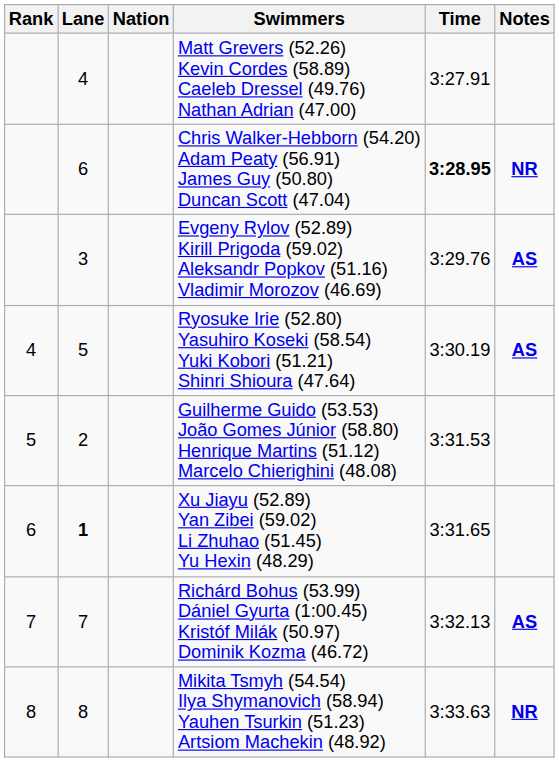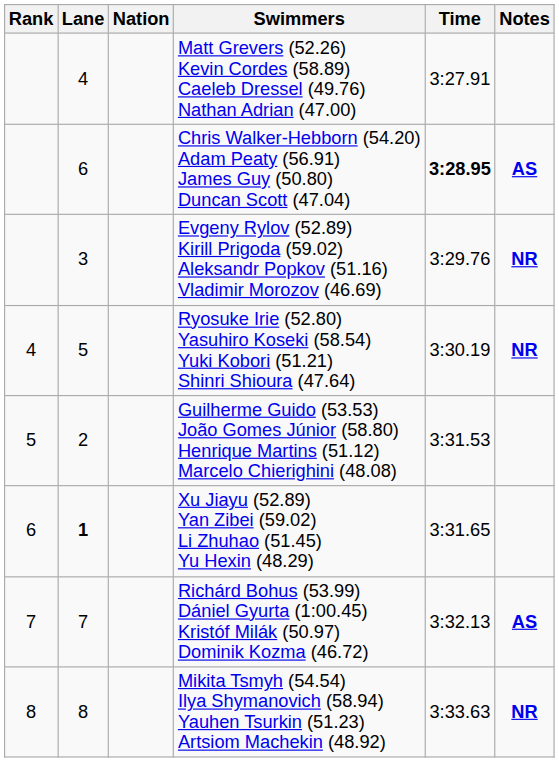(525, 169) NR -> (525, 169) AS
(525, 259) AS -> (525, 259) NR
(525, 350) AS -> (525, 350) NR
